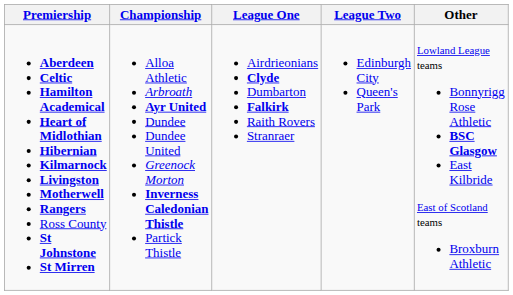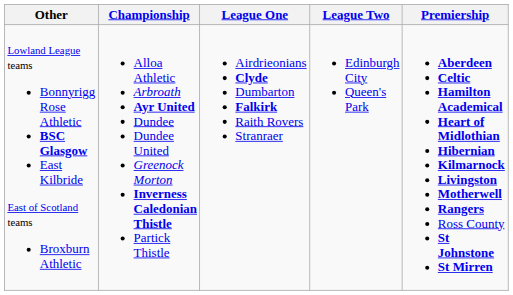columns swapped: (57, 14) <-> (461, 14)
